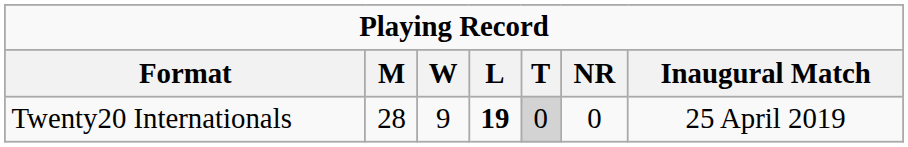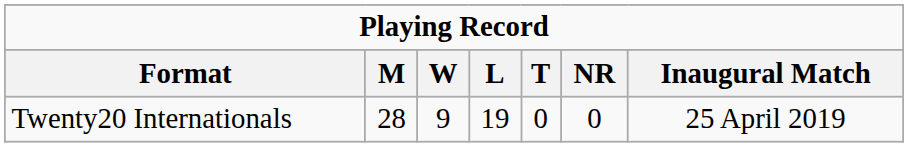(495, 118) bold -> (495, 118) normal
(541, 118) lightgrey background -> (541, 118) no background
